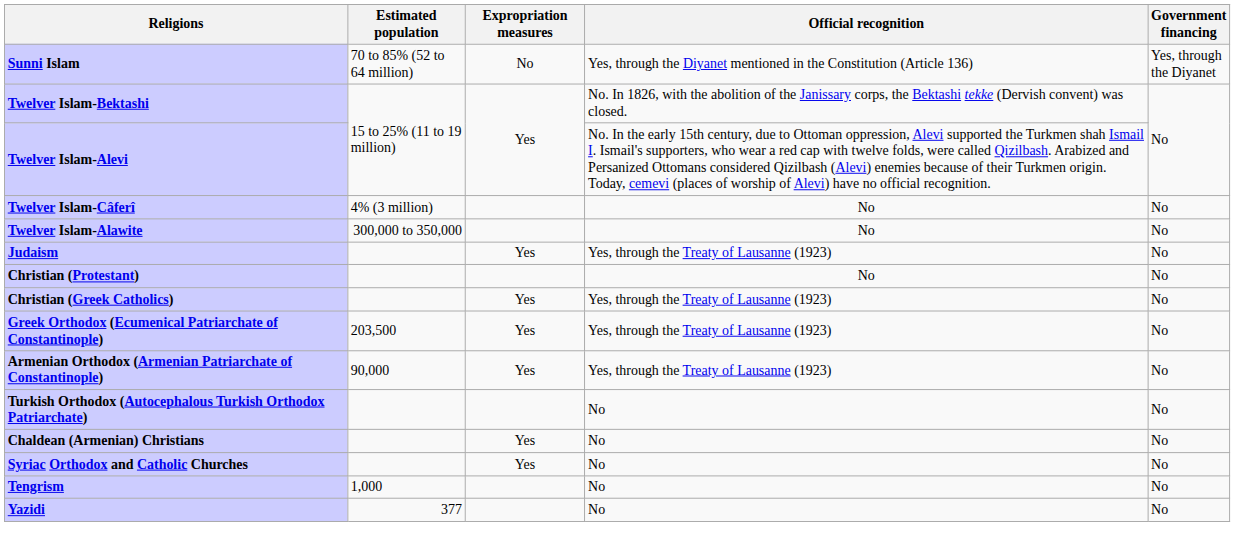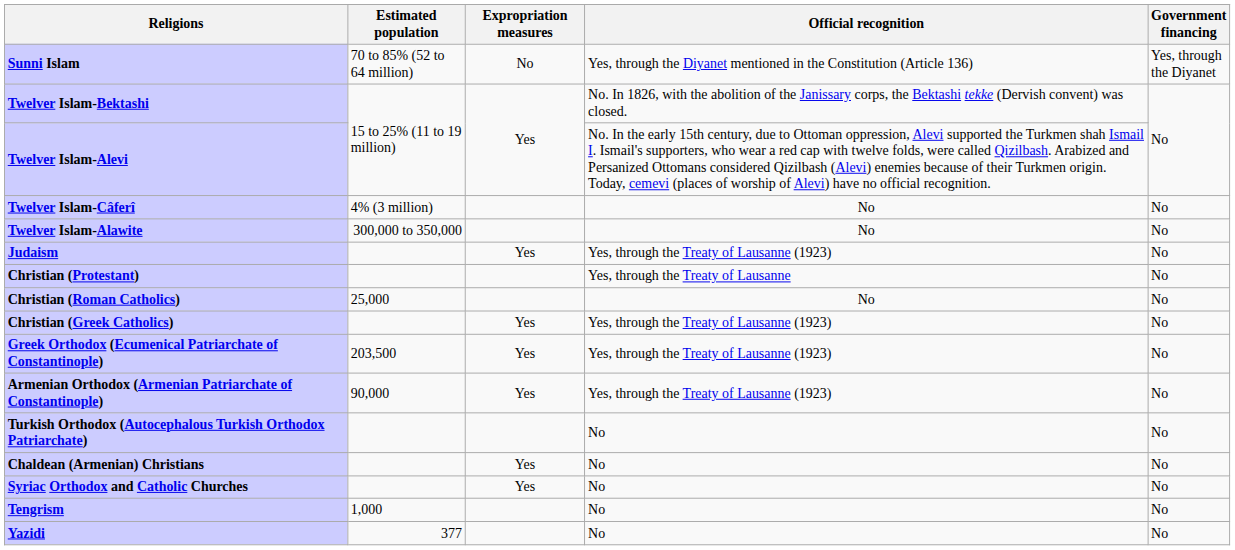(866, 276) No -> (689, 276) Yes, through the Treaty of Lausanne
+ row: (94, 299)
